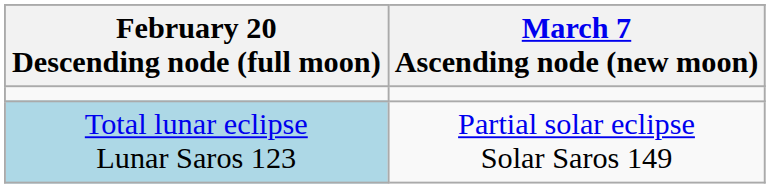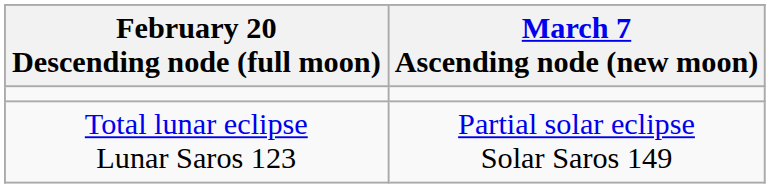(196, 141) lightblue background -> (196, 141) no background
